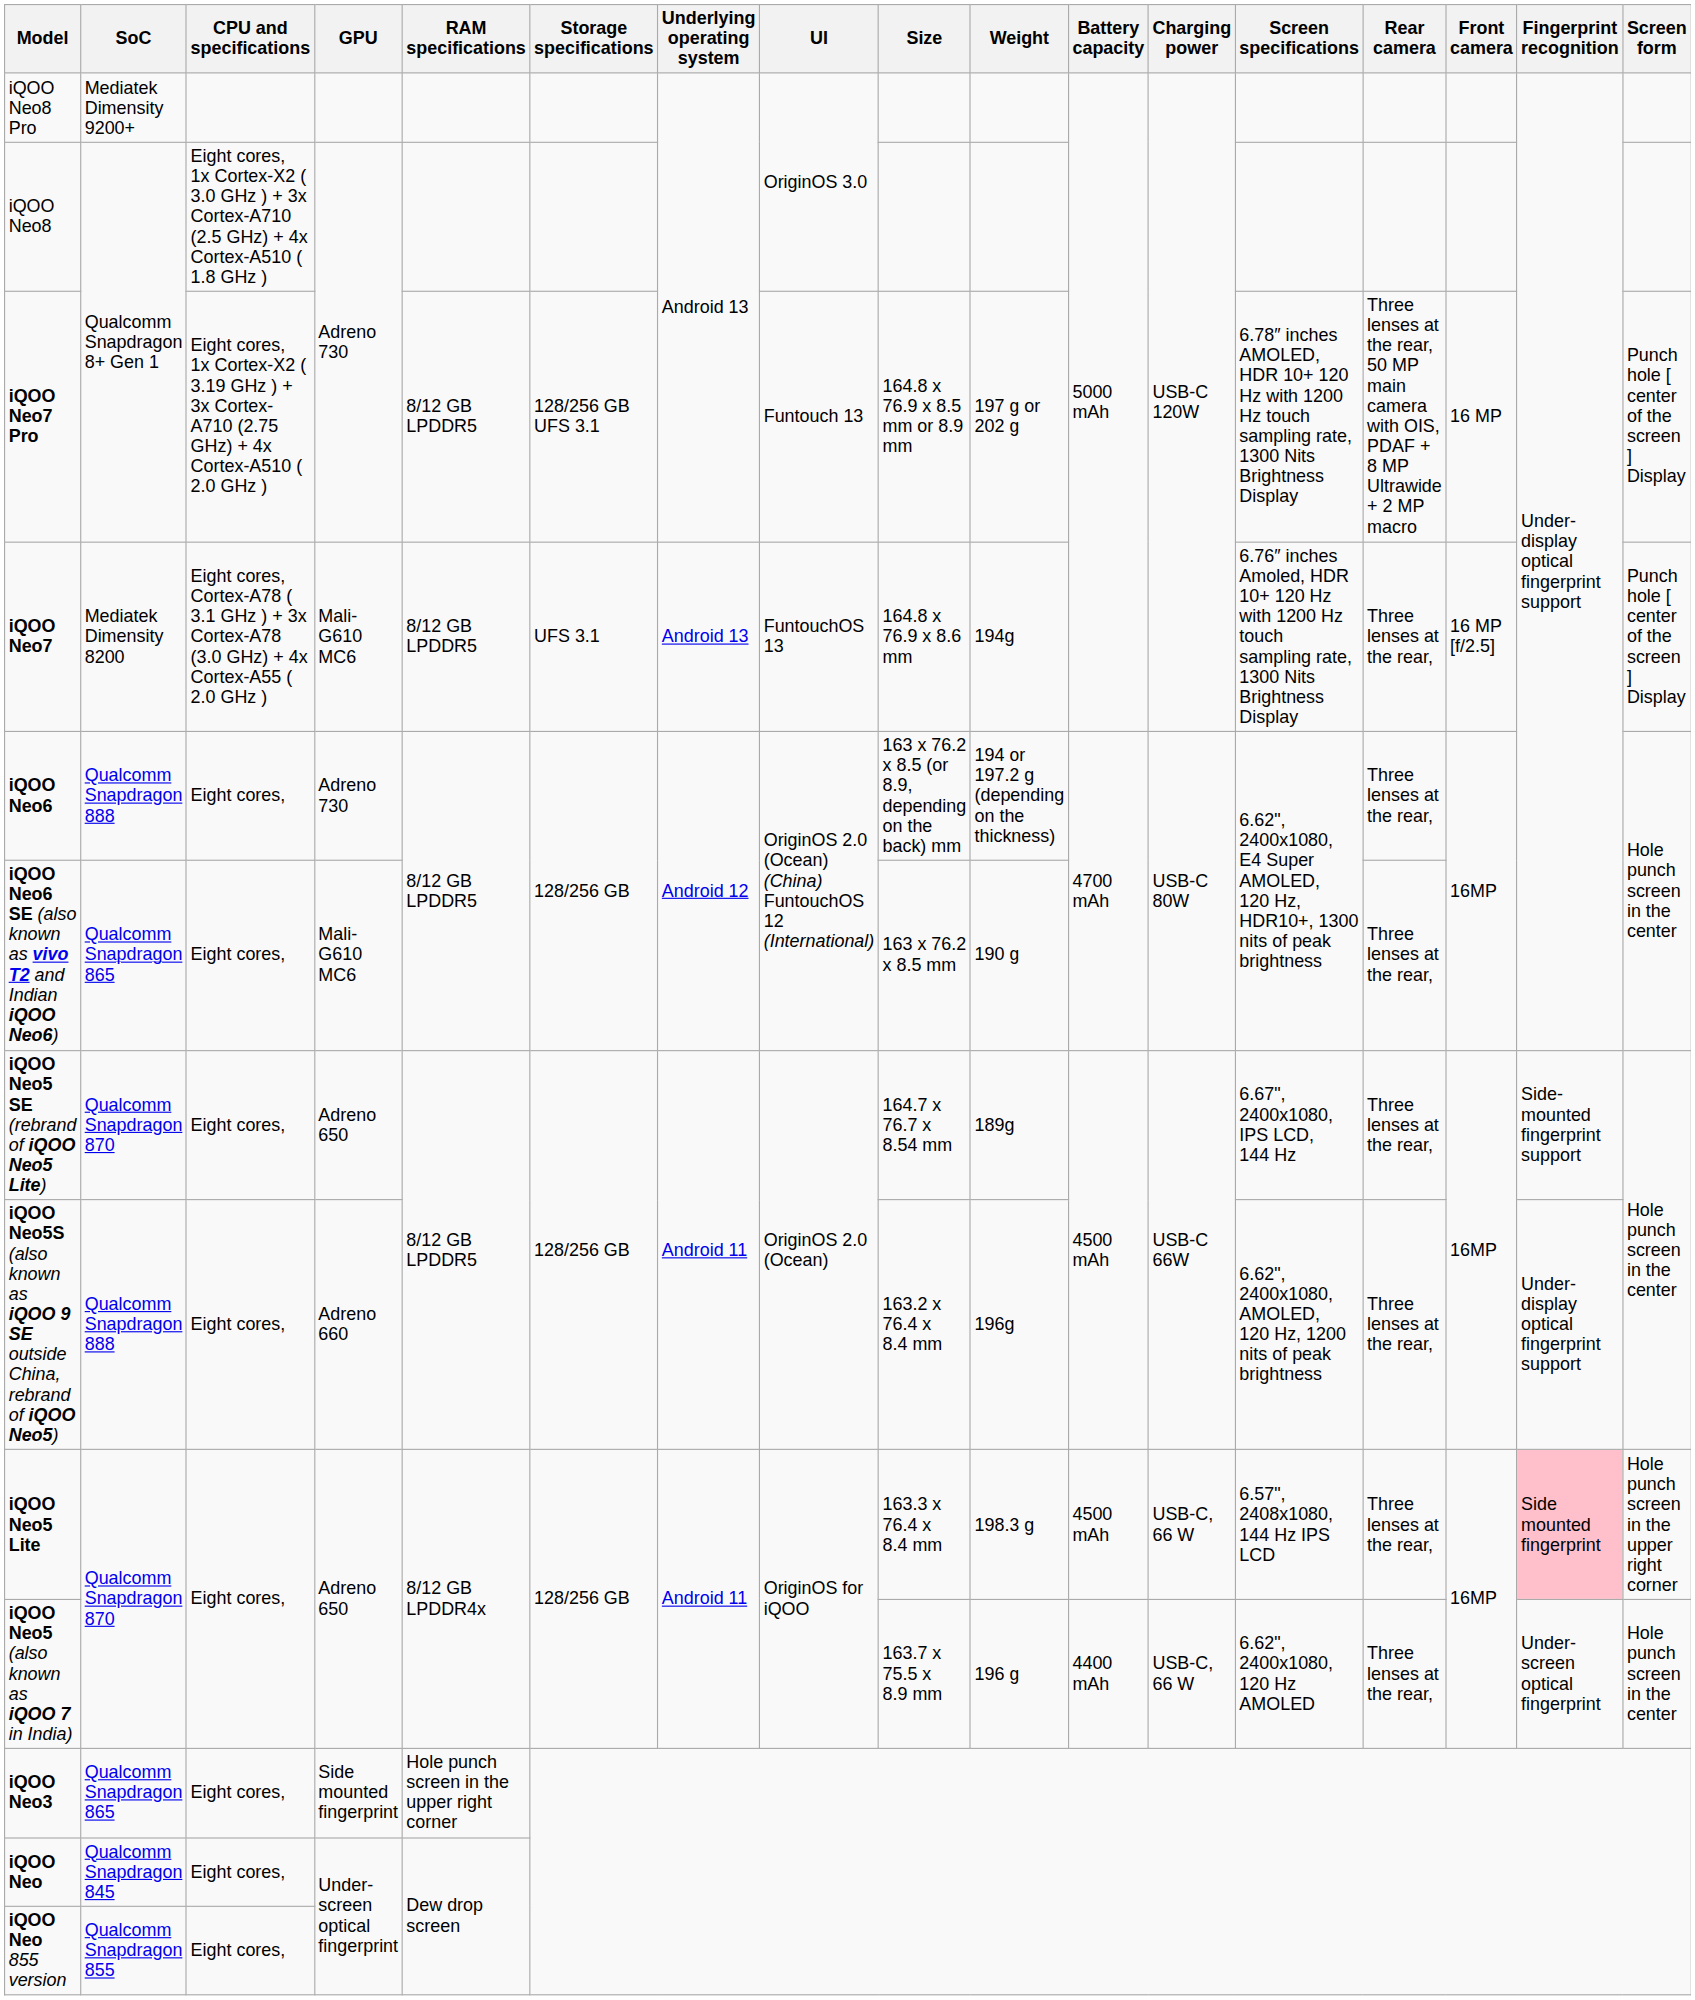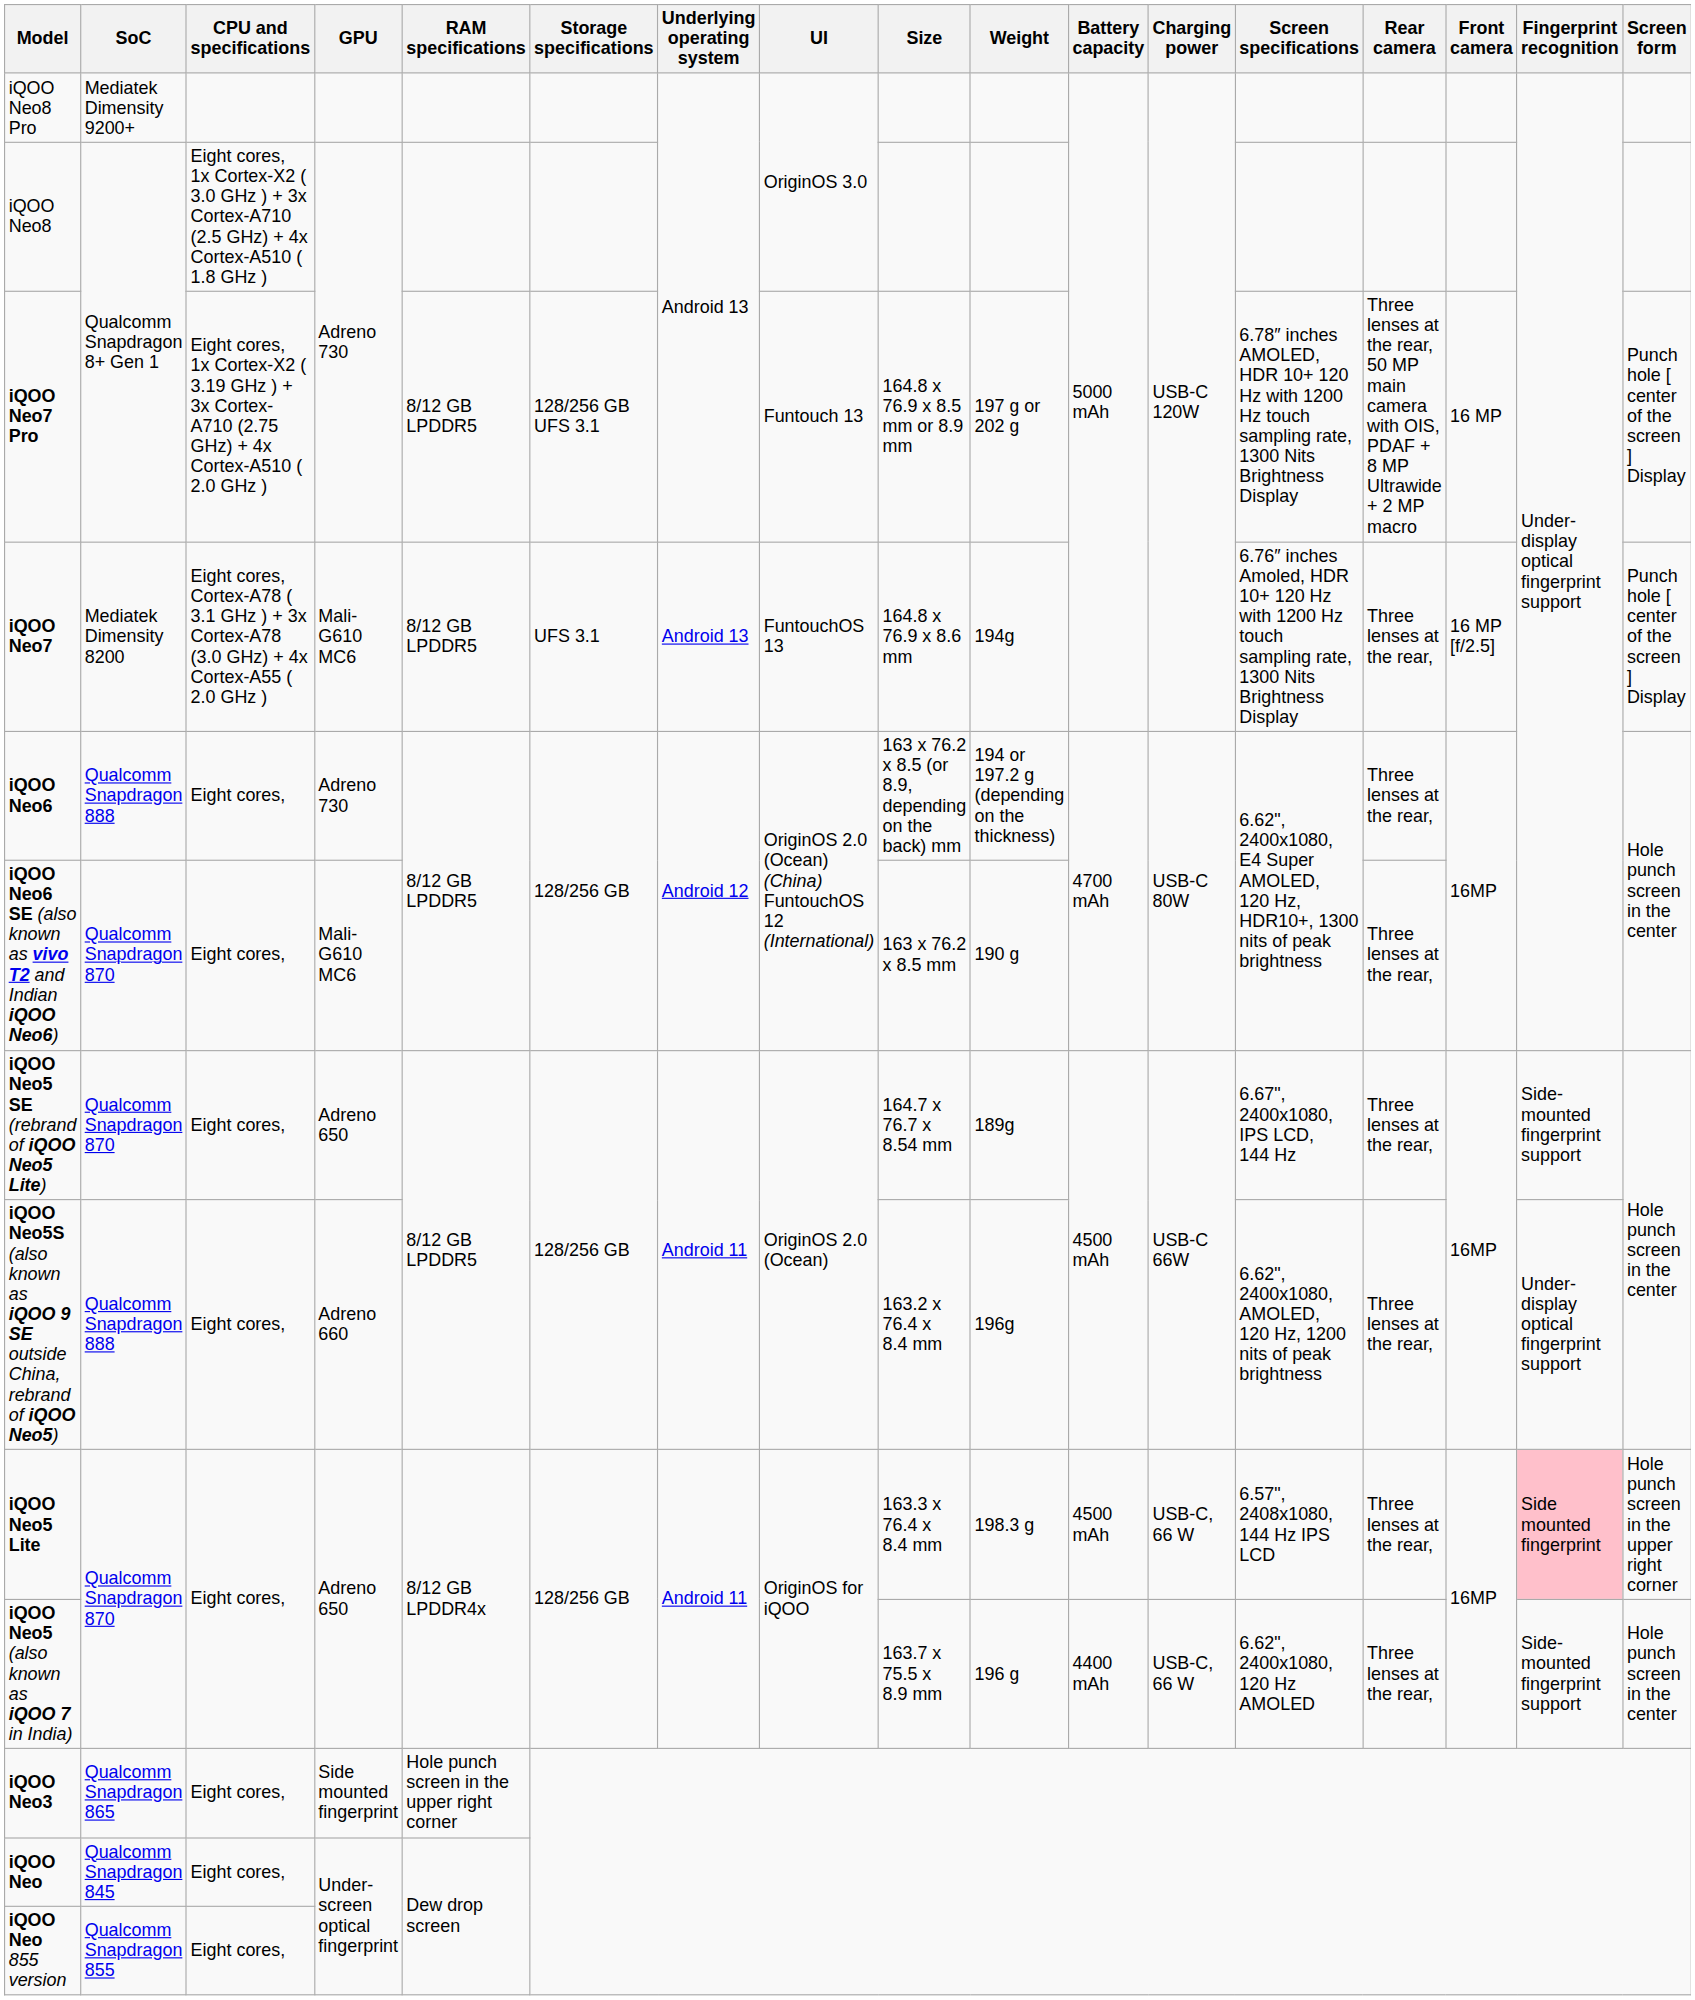(134, 955) Qualcomm Snapdragon 865 -> (134, 955) Qualcomm Snapdragon 870
(1561, 1673) Under-screen optical fingerprint -> (1561, 1673) Side-mounted fingerprint support
